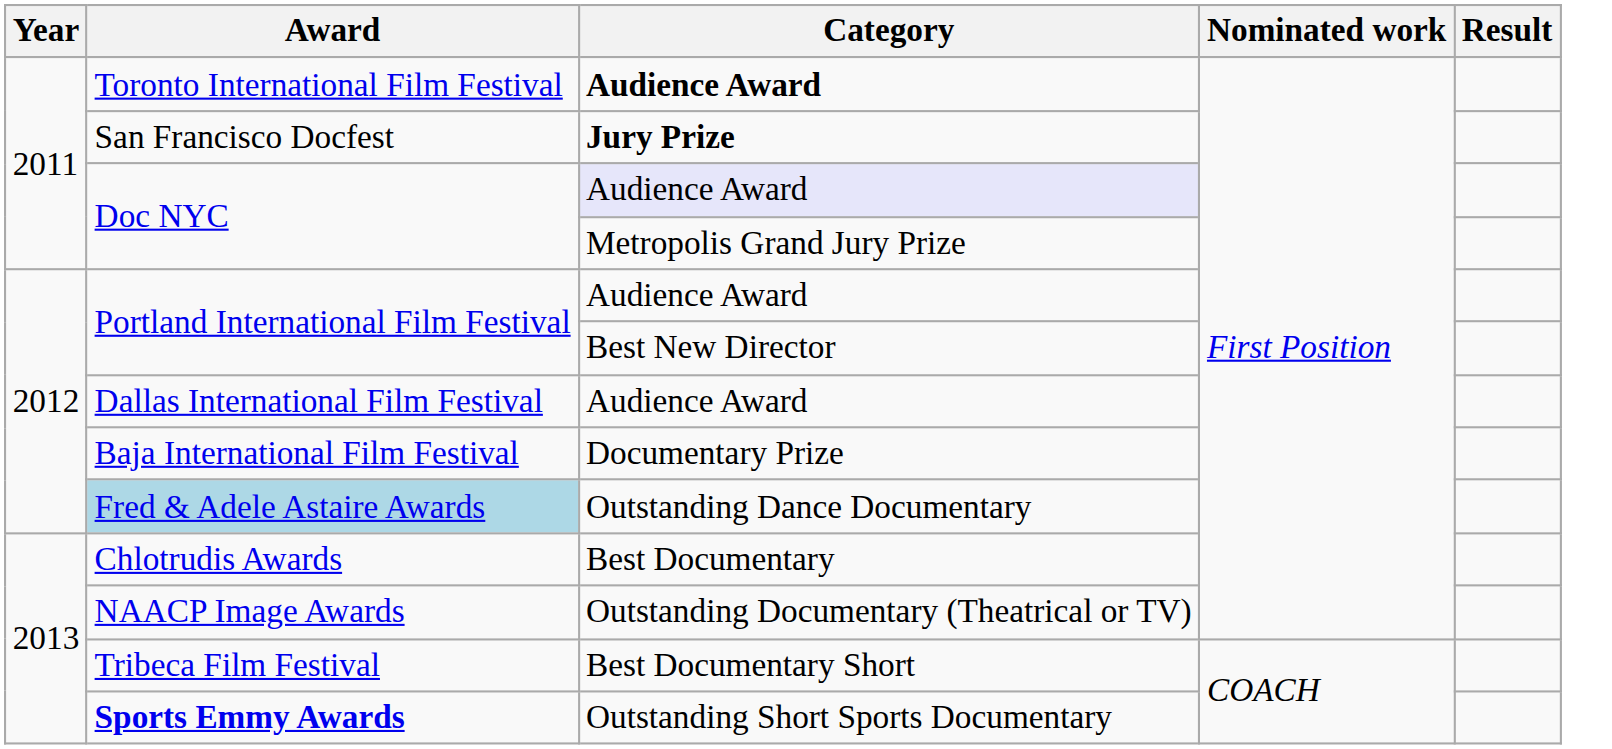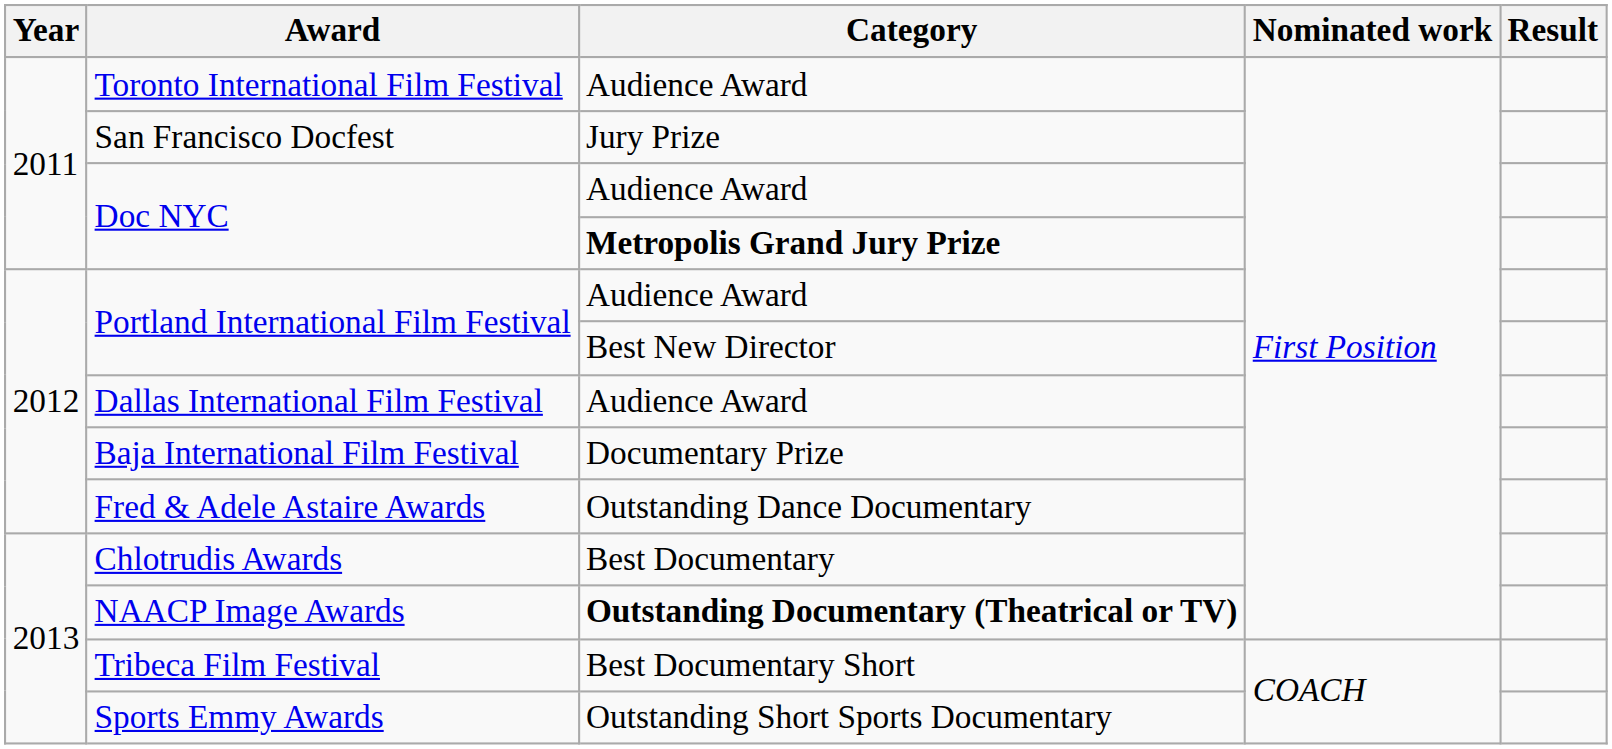(704, 83) bold -> (697, 83) normal
(660, 136) bold -> (653, 136) normal
(697, 189) lavender background -> (697, 189) no background
(776, 242) normal -> (793, 242) bold
(290, 505) lightblue background -> (290, 505) no background
(889, 611) normal -> (912, 611) bold
(250, 717) bold -> (239, 717) normal
